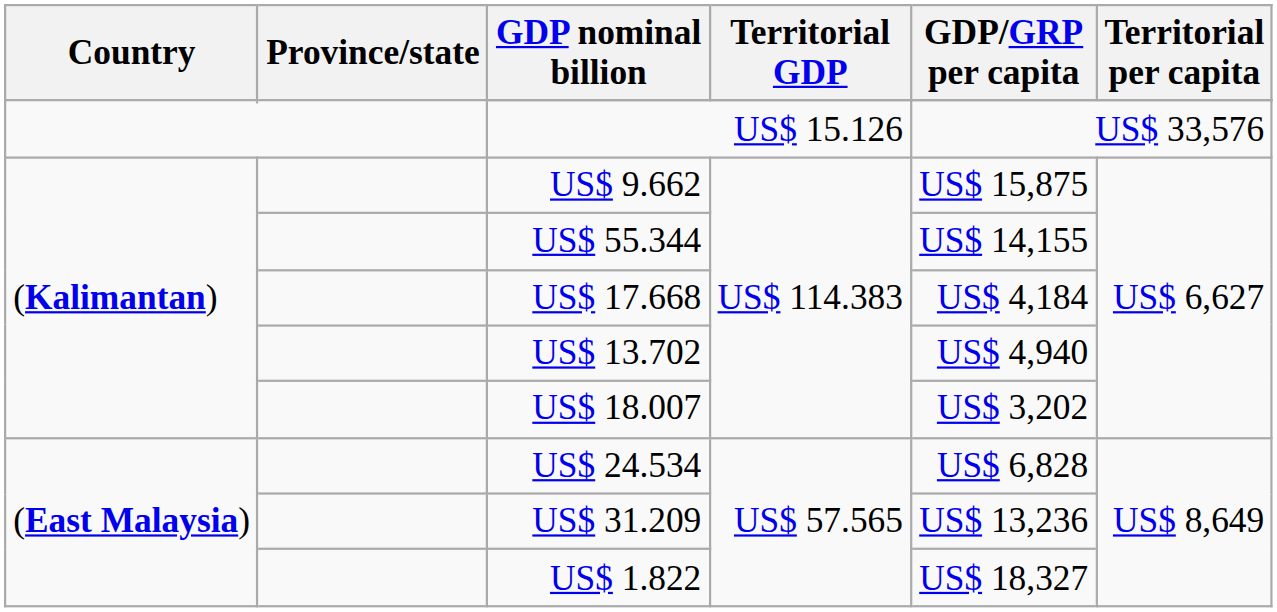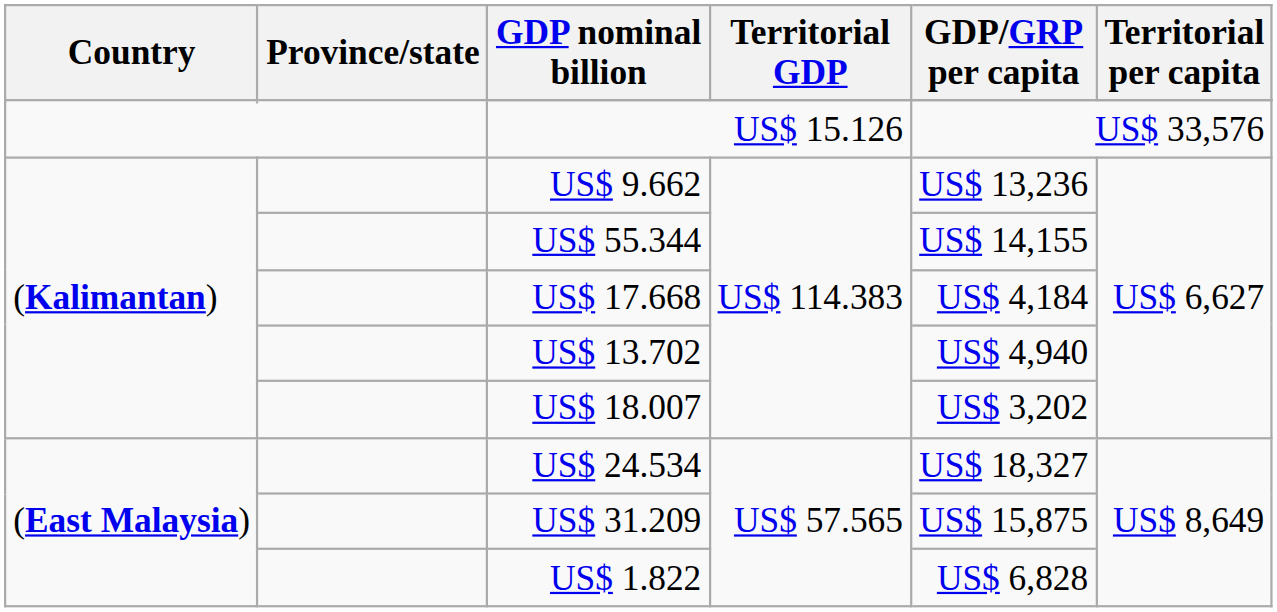(1004, 184) US$ 15,875 -> (1004, 184) US$ 13,236
(1013, 464) US$ 6,828 -> (1004, 464) US$ 18,327
(1004, 520) US$ 13,236 -> (1004, 520) US$ 15,875
(1004, 577) US$ 18,327 -> (1013, 577) US$ 6,828
